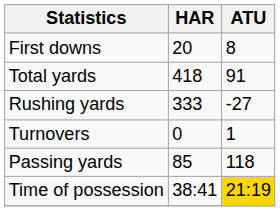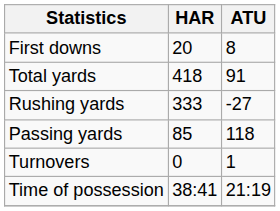rows swapped: (66, 162) <-> (49, 133)
(248, 190) gold background -> (248, 190) no background
